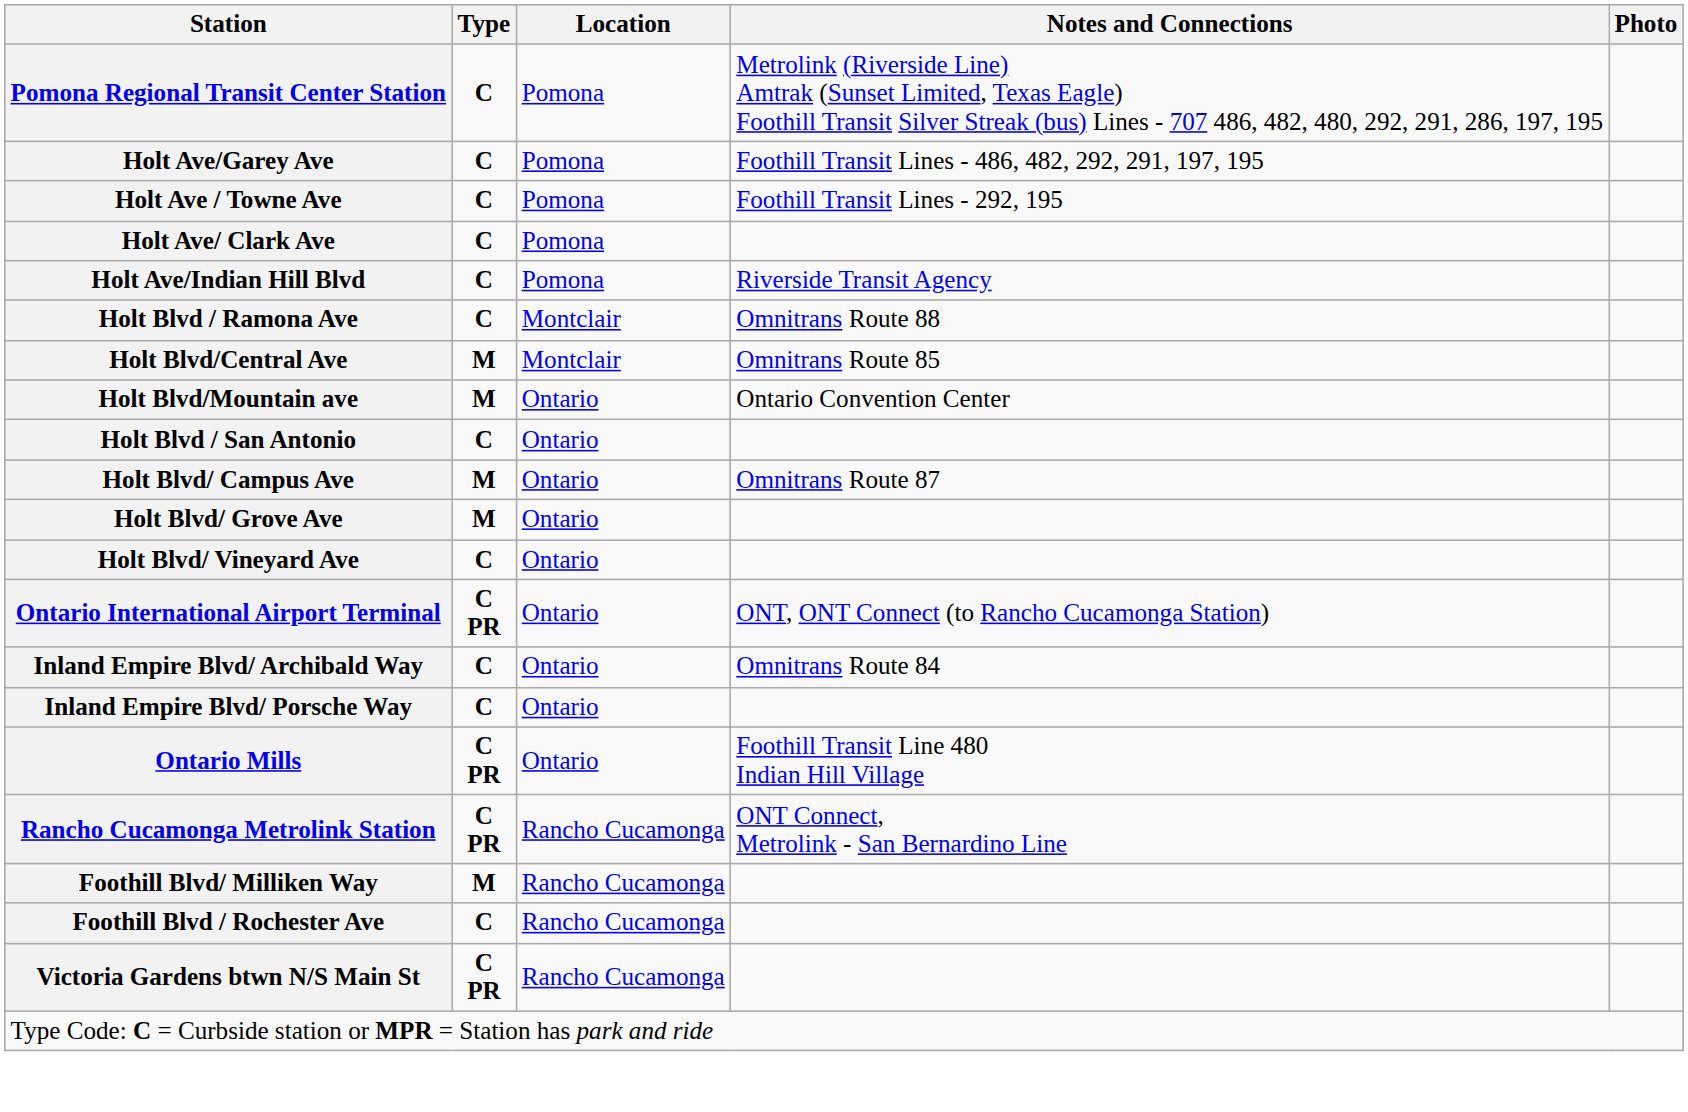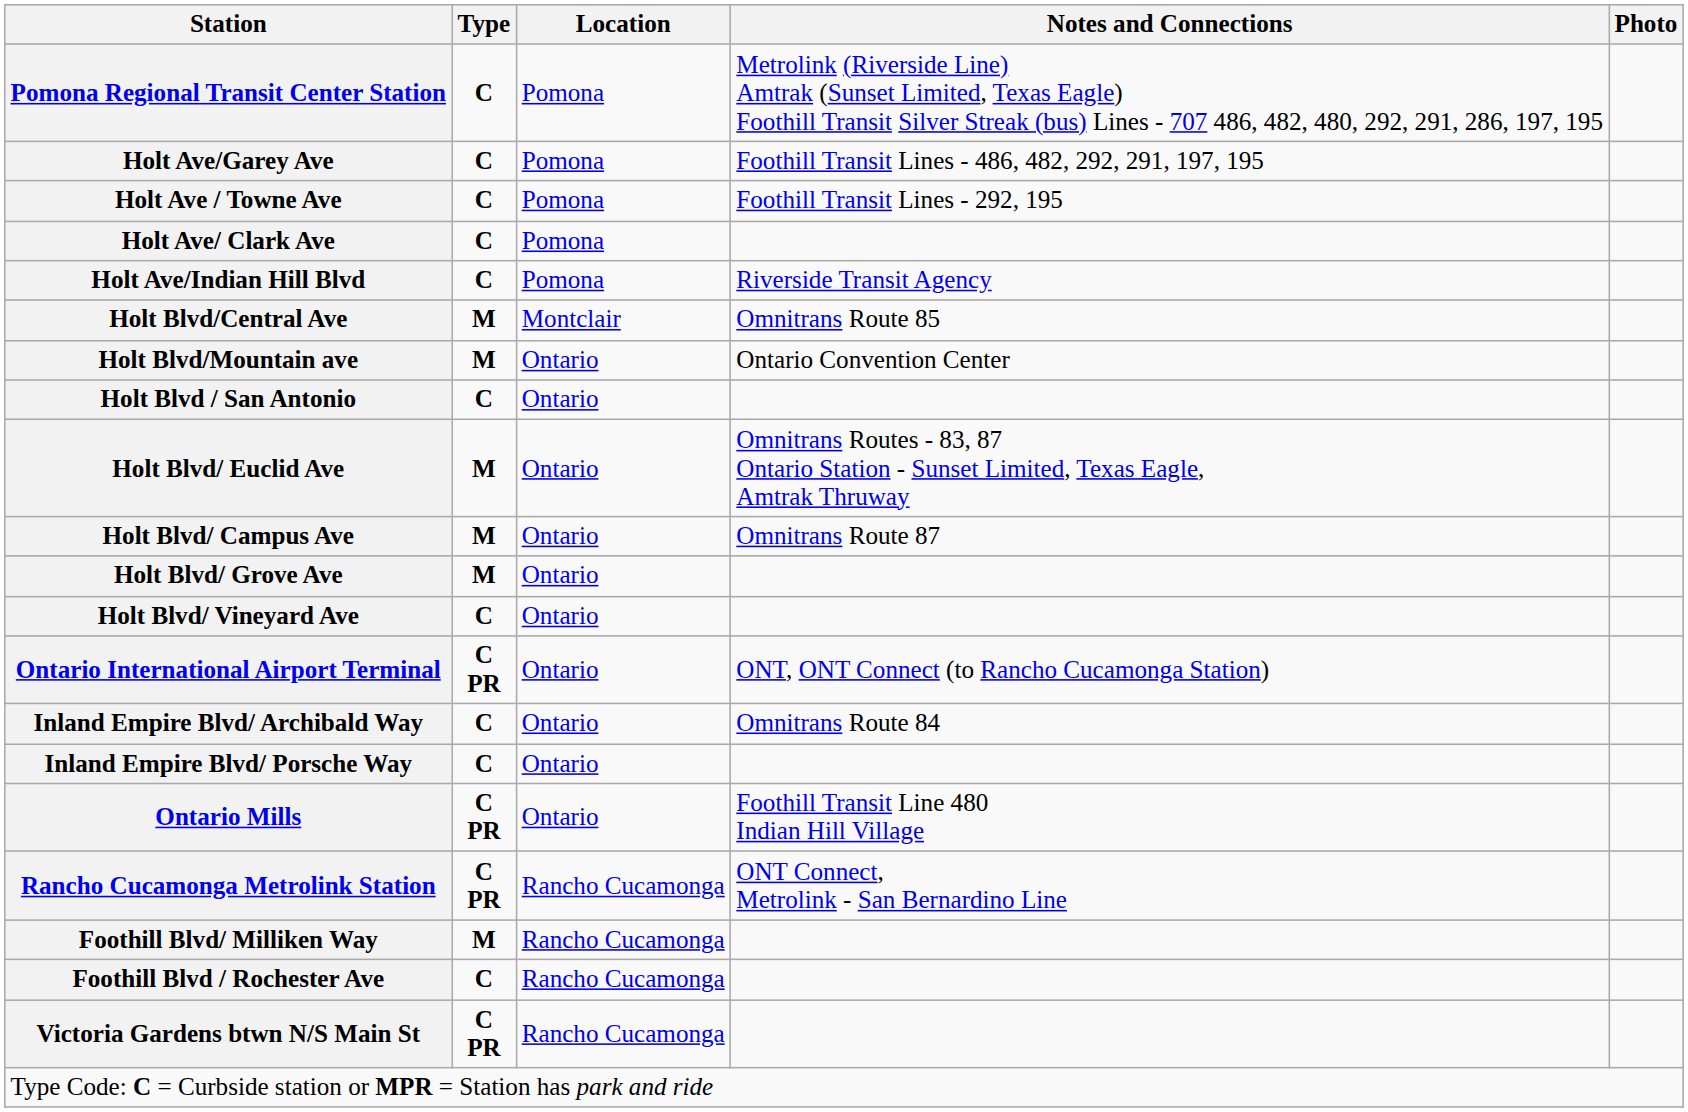- row: (228, 319)
+ row: (228, 467)
